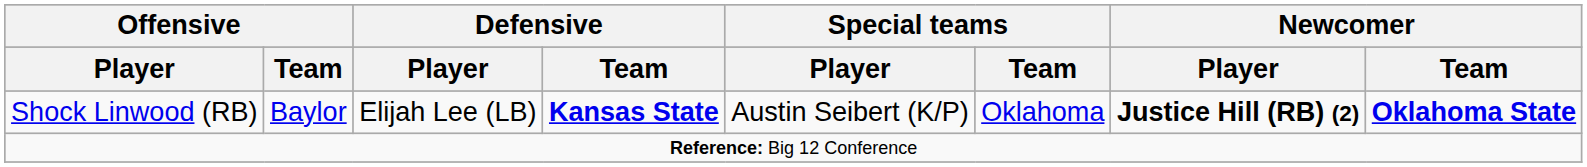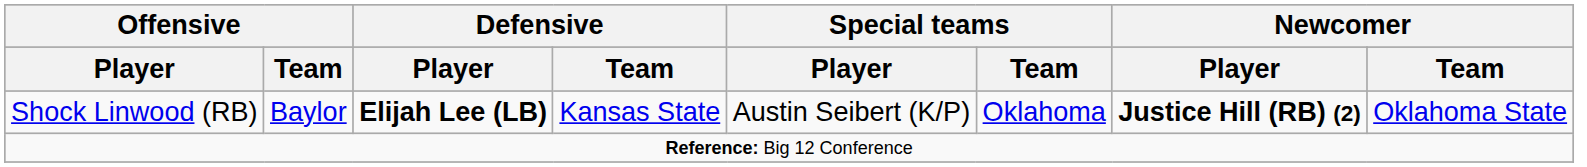(448, 111) normal -> (453, 111) bold
(634, 111) bold -> (640, 111) normal
(1474, 111) bold -> (1470, 111) normal
